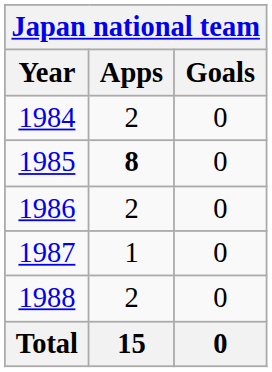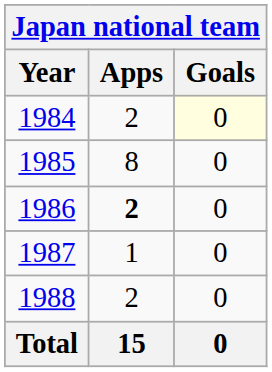(220, 117) no background -> (220, 117) lightyellow background
(132, 162) bold -> (132, 162) normal
(132, 207) normal -> (132, 207) bold
